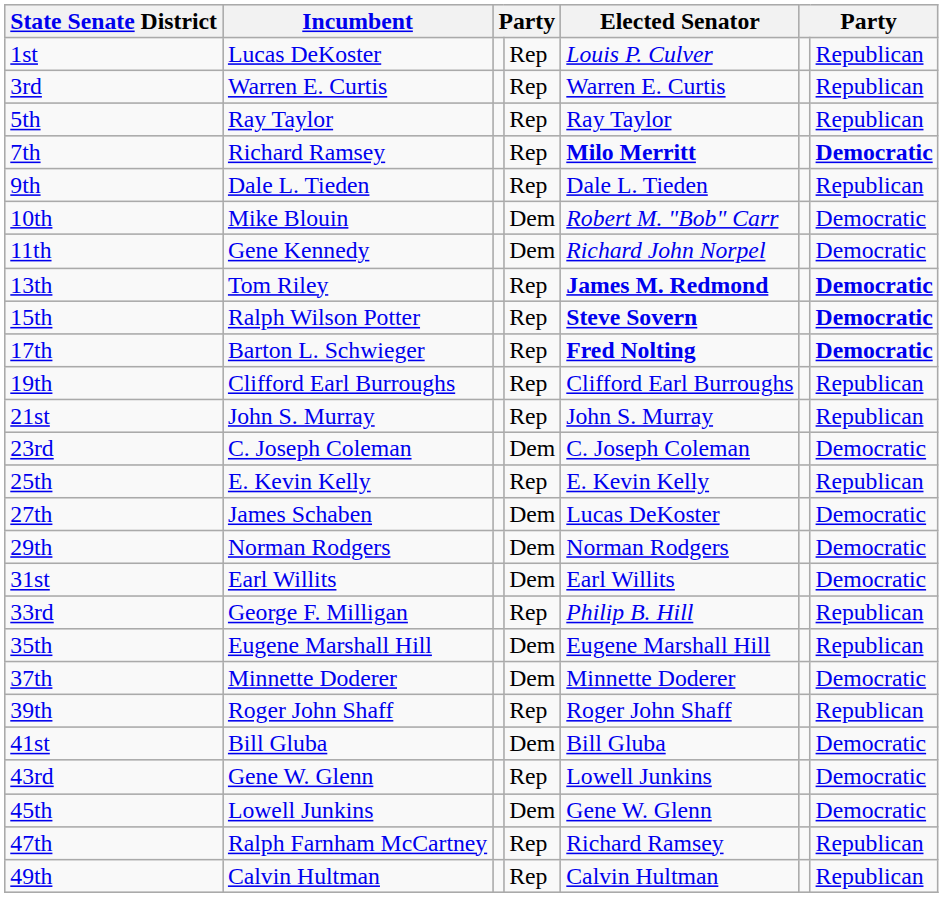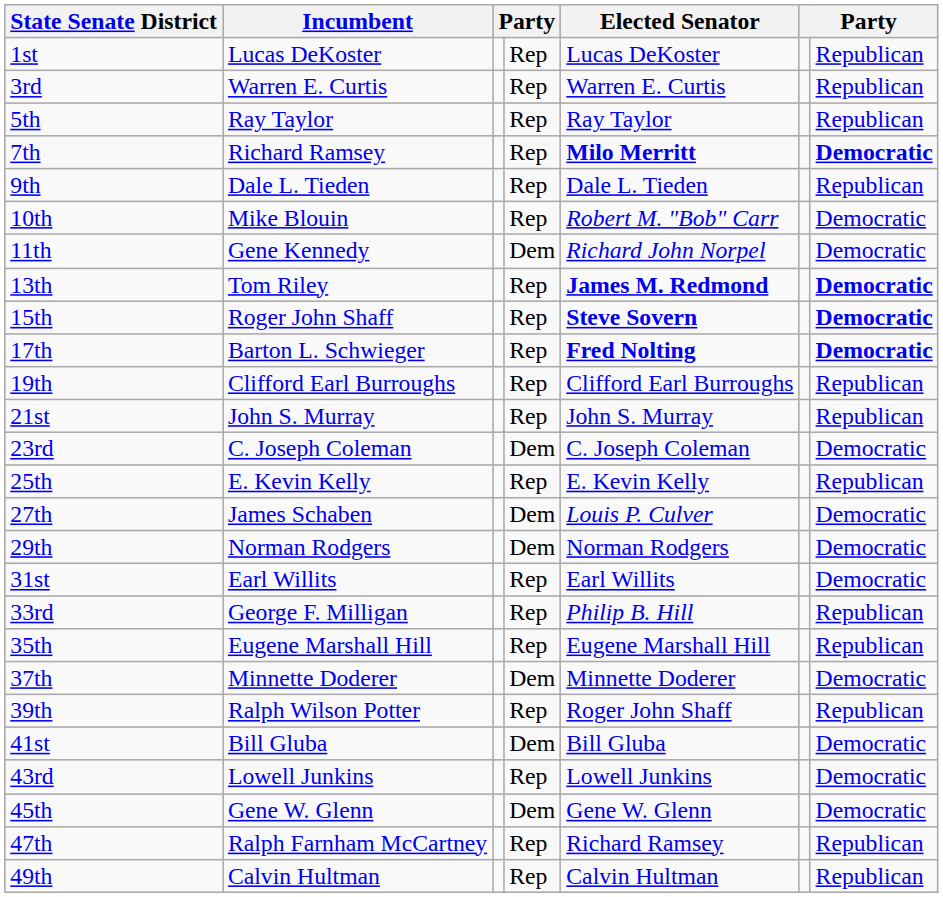(639, 53) Louis P. Culver -> (643, 53) Lucas DeKoster
(532, 218) Dem -> (528, 218) Rep
(324, 316) Ralph Wilson Potter -> (311, 316) Roger John Shaff
(643, 513) Lucas DeKoster -> (639, 513) Louis P. Culver
(532, 579) Dem -> (528, 579) Rep
(532, 645) Dem -> (528, 645) Rep
(311, 711) Roger John Shaff -> (324, 711) Ralph Wilson Potter
(301, 776) Gene W. Glenn -> (301, 776) Lowell Junkins
(301, 809) Lowell Junkins -> (301, 809) Gene W. Glenn
